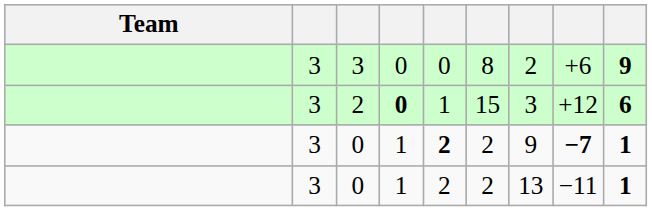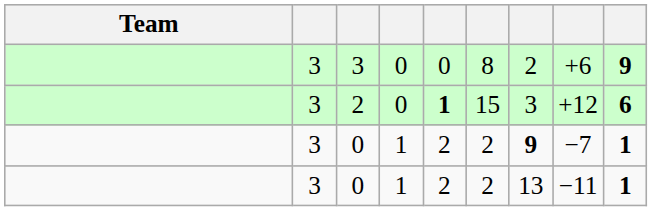(401, 104) bold -> (401, 104) normal
(444, 104) normal -> (444, 104) bold
(444, 144) bold -> (444, 144) normal
(531, 144) normal -> (531, 144) bold
(578, 144) bold -> (578, 144) normal
